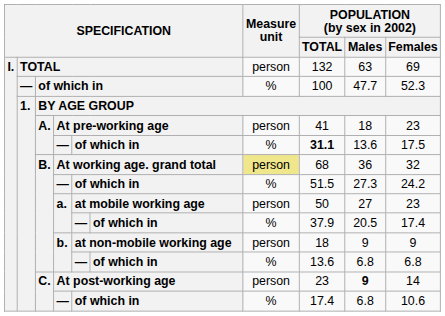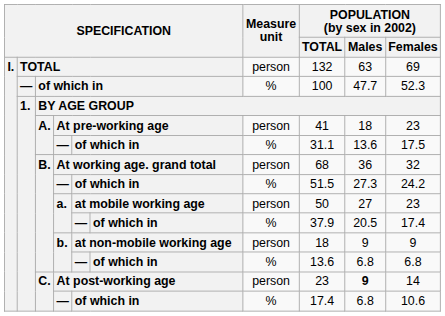(322, 145) bold -> (322, 145) normal
(271, 164) khaki background -> (271, 164) no background
